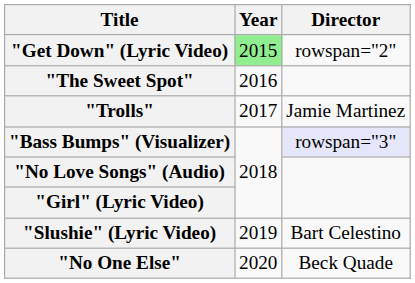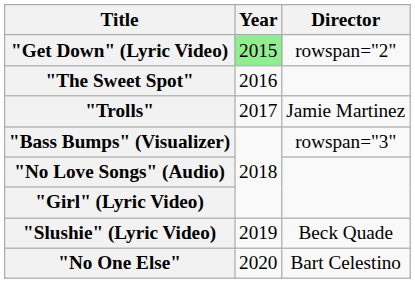(346, 141) lavender background -> (346, 141) no background
(346, 232) Bart Celestino -> (346, 232) Beck Quade
(346, 263) Beck Quade -> (346, 263) Bart Celestino
